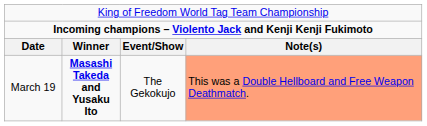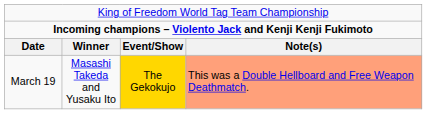(91, 88) bold -> (91, 82) normal
(153, 88) no background -> (153, 82) gold background
